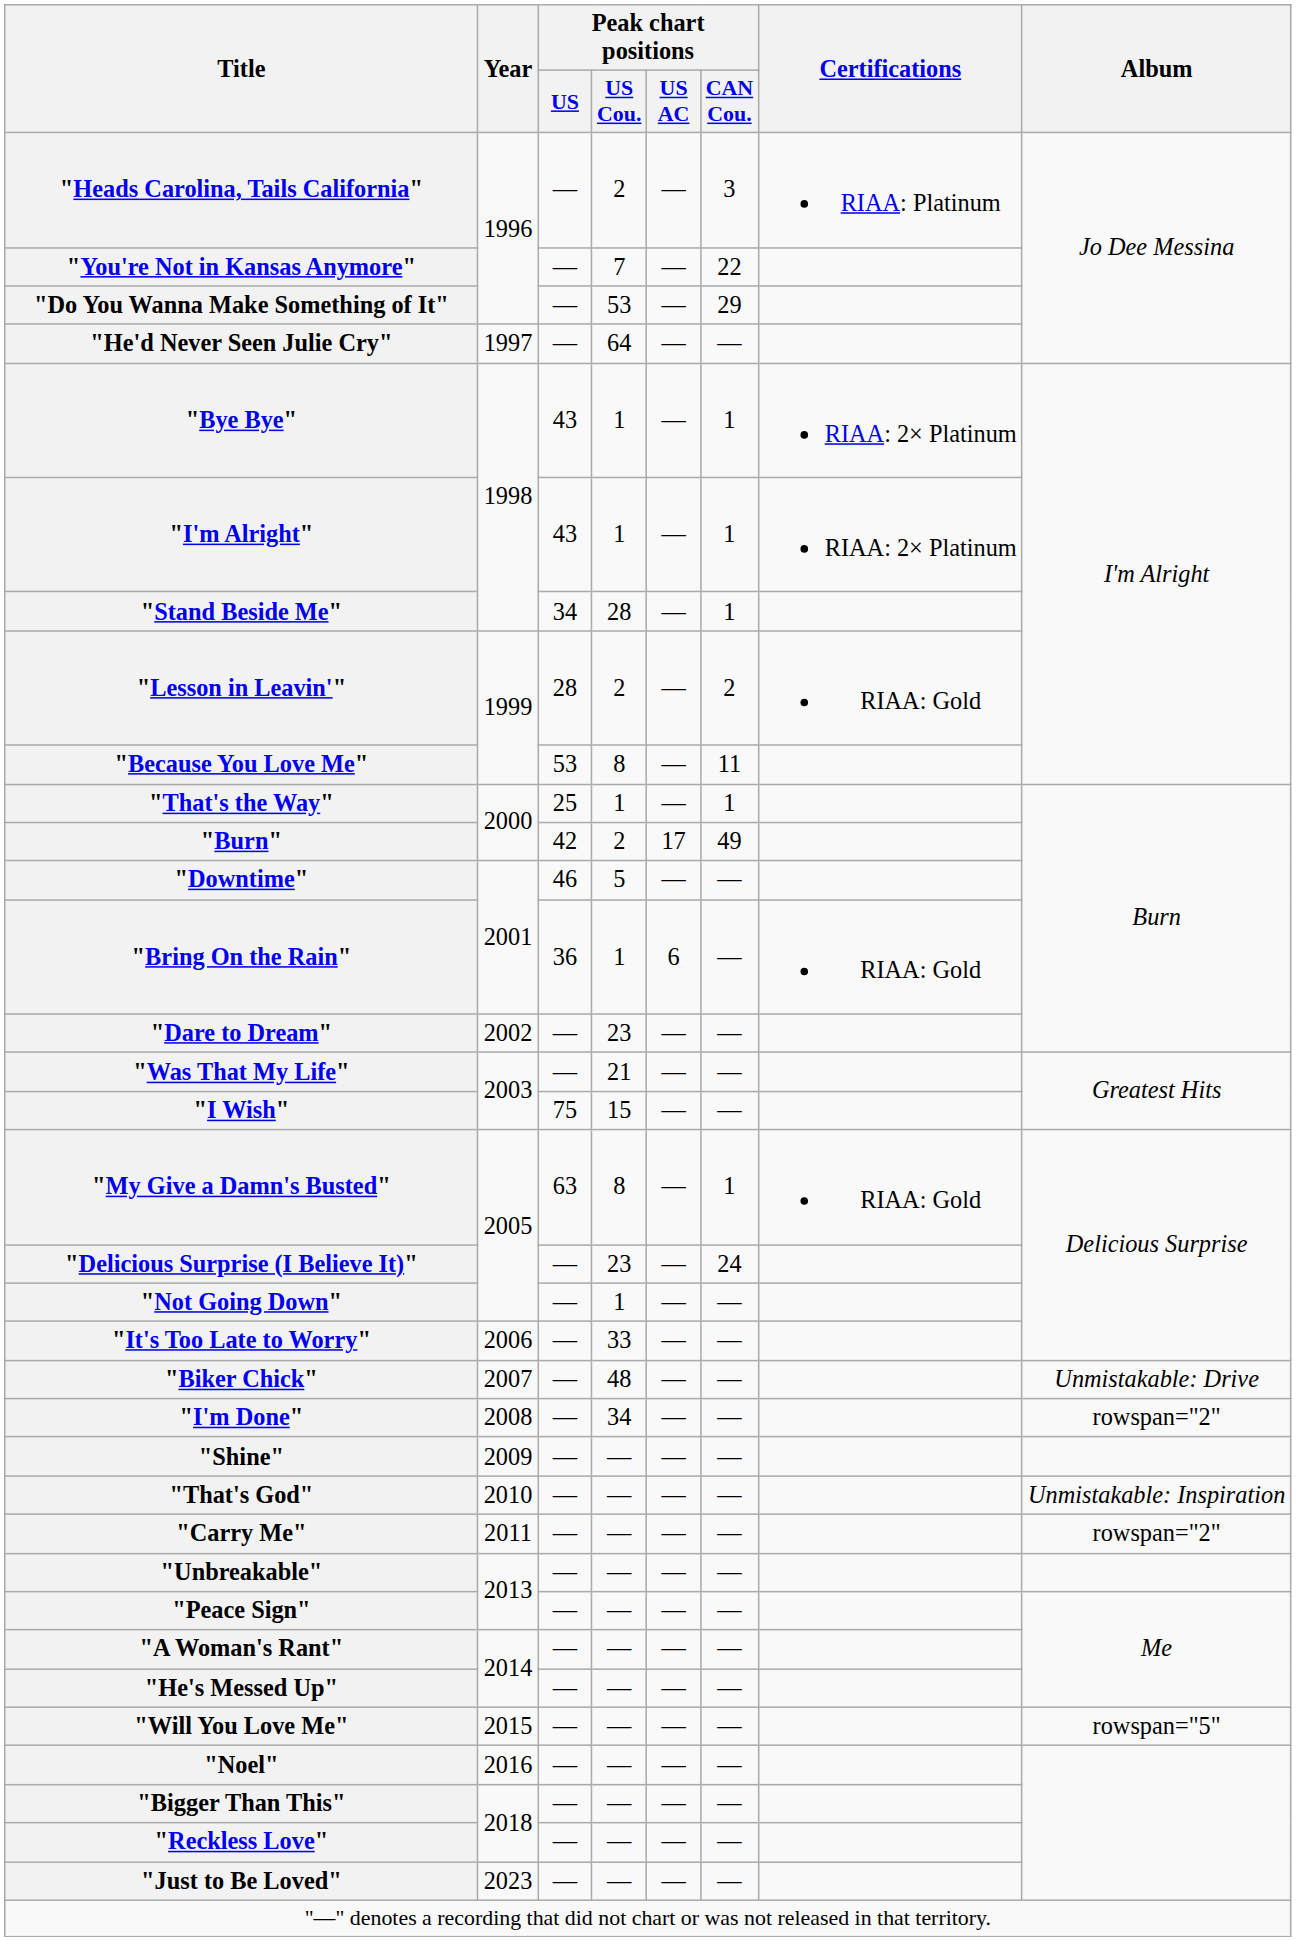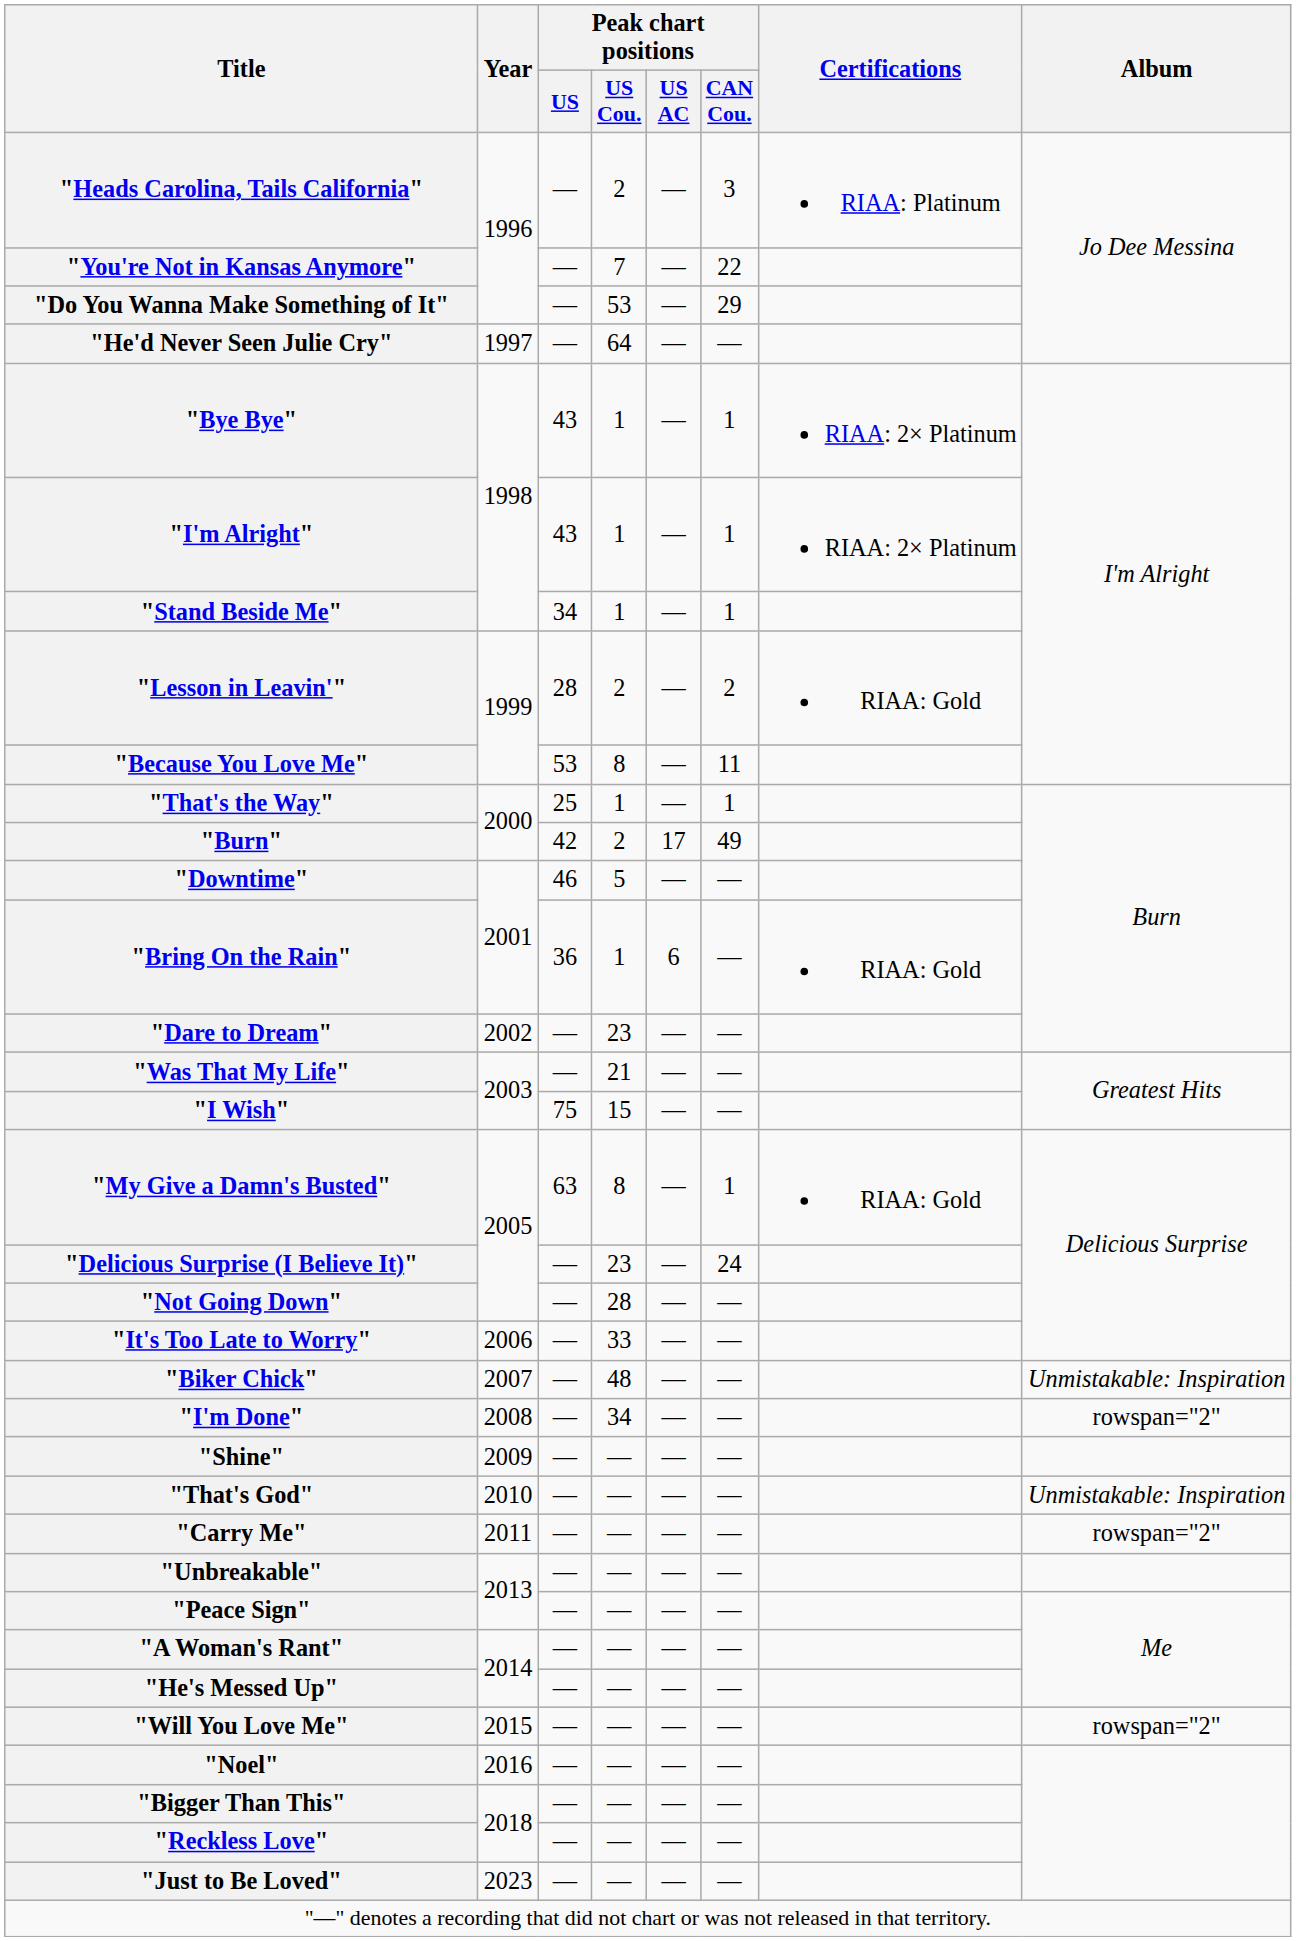(619, 611) 28 -> (619, 611) 1
(619, 1301) 1 -> (619, 1301) 28
(1157, 1379) Unmistakable: Drive -> (1157, 1379) Unmistakable: Inspiration
(1157, 1726) rowspan="5" -> (1157, 1726) rowspan="2"
